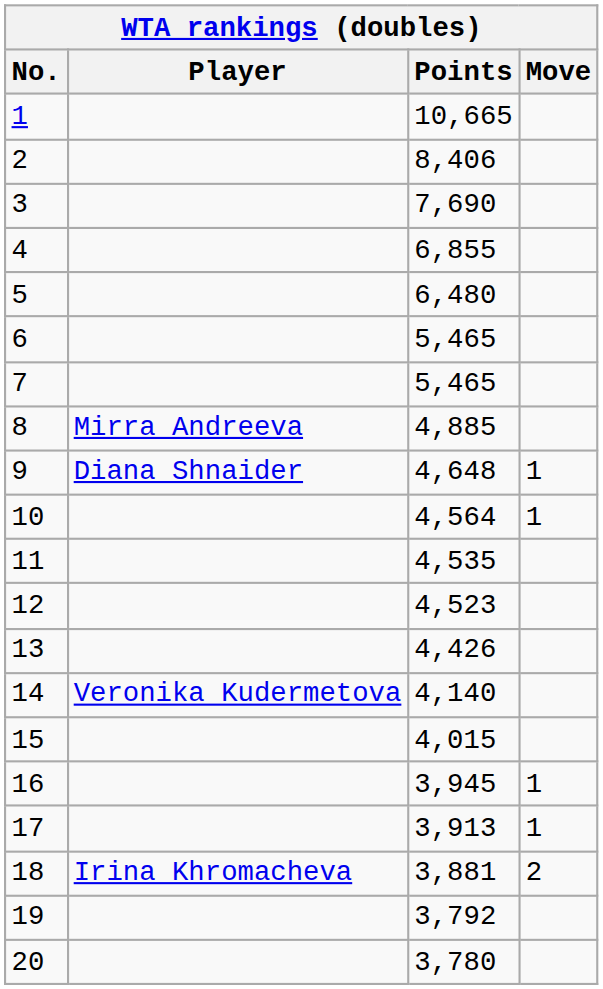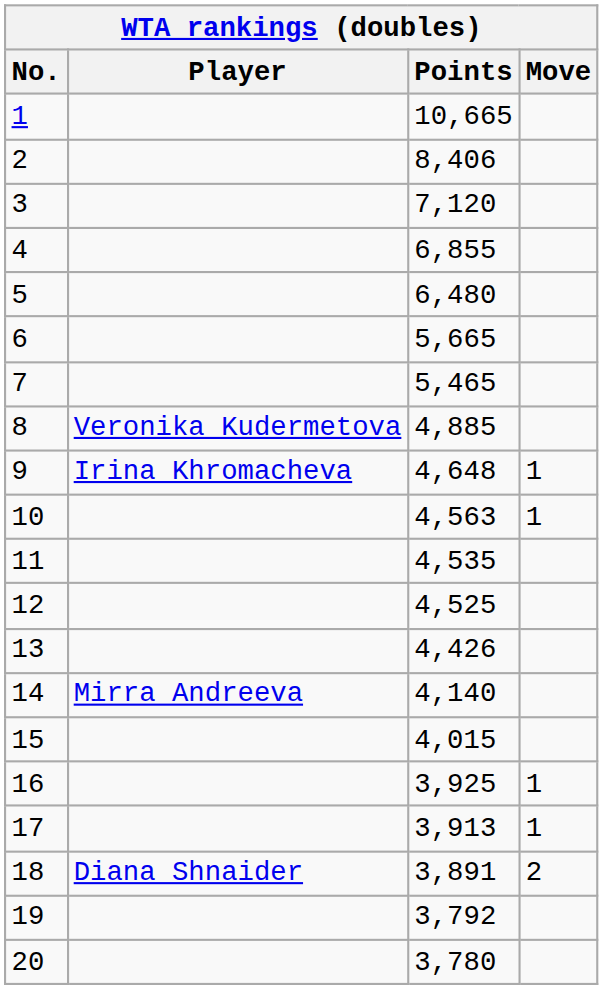(455, 206) 7,690 -> (455, 206) 7,120
(455, 339) 5,465 -> (455, 339) 5,665
(188, 428) Mirra Andreeva -> (238, 428) Veronika Kudermetova
(188, 473) Diana Shnaider -> (213, 473) Irina Khromacheva
(455, 517) 4,564 -> (455, 517) 4,563
(455, 606) 4,523 -> (455, 606) 4,525
(238, 695) Veronika Kudermetova -> (188, 695) Mirra Andreeva
(455, 784) 3,945 -> (455, 784) 3,925
(213, 873) Irina Khromacheva -> (188, 873) Diana Shnaider
(455, 873) 3,881 -> (455, 873) 3,891
